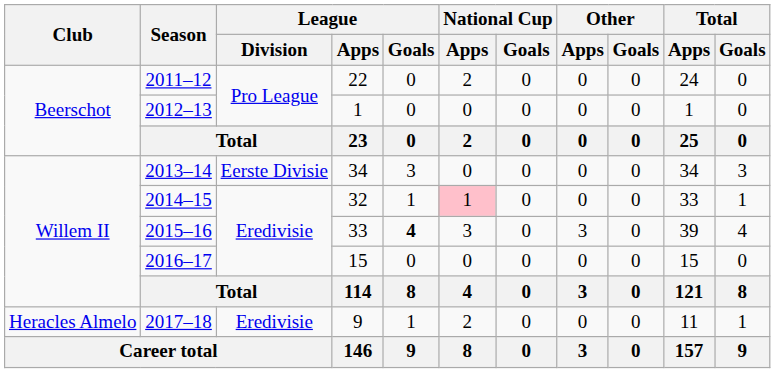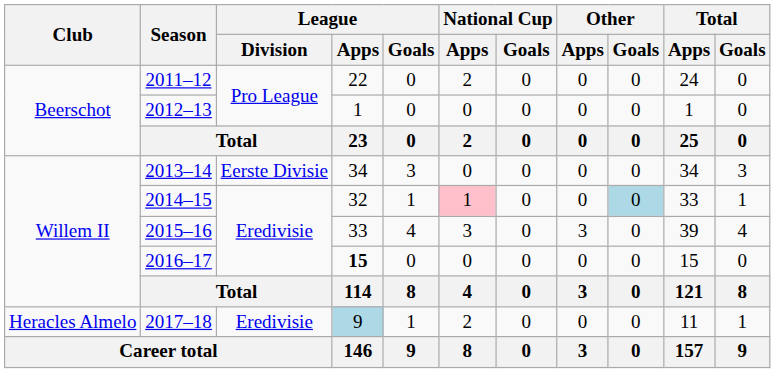(636, 200) no background -> (636, 200) lightblue background
(411, 230) bold -> (411, 230) normal
(358, 261) normal -> (358, 261) bold
(358, 321) no background -> (358, 321) lightblue background
